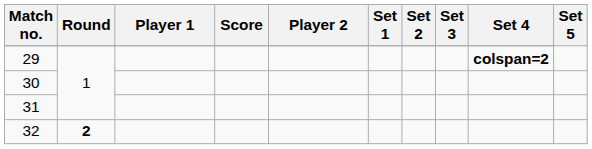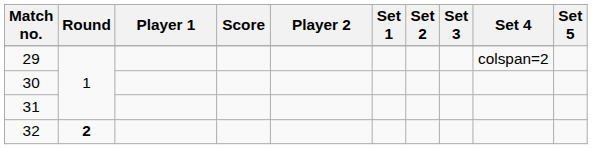(511, 58) bold -> (513, 58) normal
